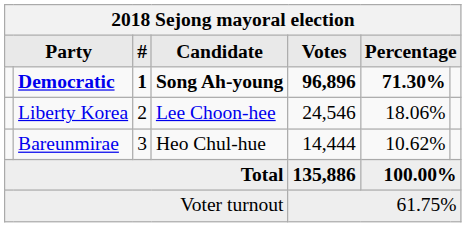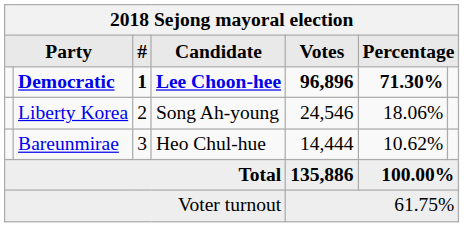(220, 81) Song Ah-young -> (219, 81) Lee Choon-hee
(216, 112) Lee Choon-hee -> (217, 112) Song Ah-young
